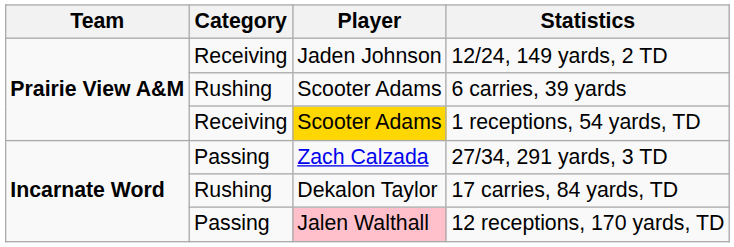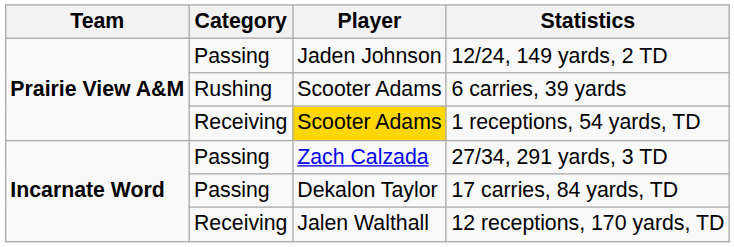(241, 55) Receiving -> (232, 55) Passing
(233, 190) Rushing -> (232, 190) Passing
(232, 224) Passing -> (241, 224) Receiving
(363, 224) pink background -> (363, 224) no background
